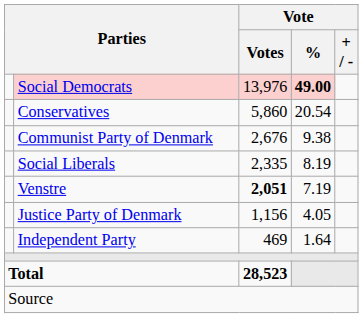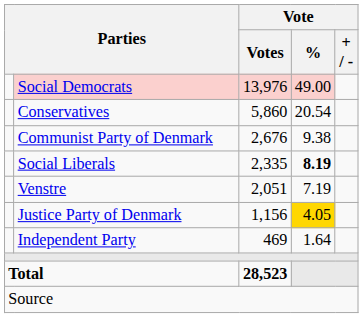(313, 86) bold -> (313, 86) normal
(317, 163) normal -> (317, 163) bold
(269, 189) bold -> (269, 189) normal
(317, 214) no background -> (317, 214) gold background
